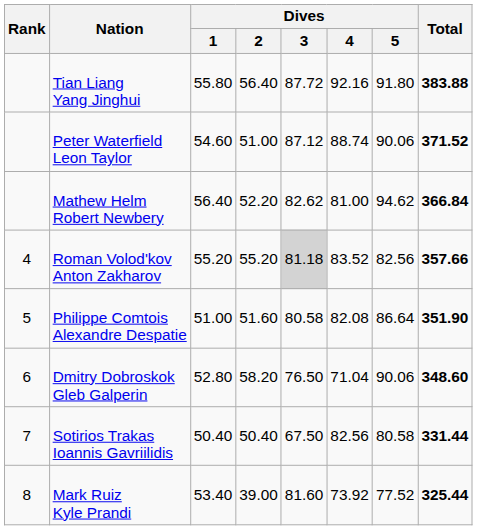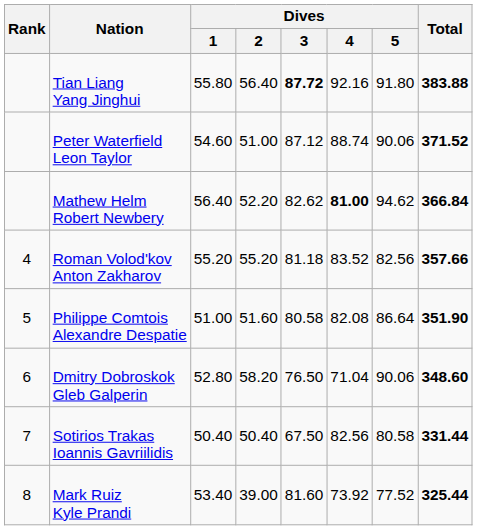(304, 82) normal -> (304, 82) bold
(350, 200) normal -> (350, 200) bold
(304, 259) lightgrey background -> (304, 259) no background
